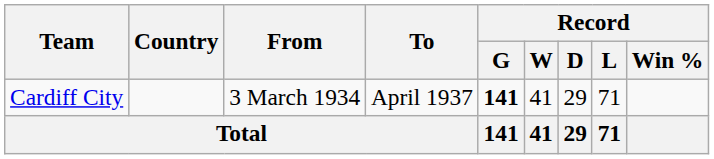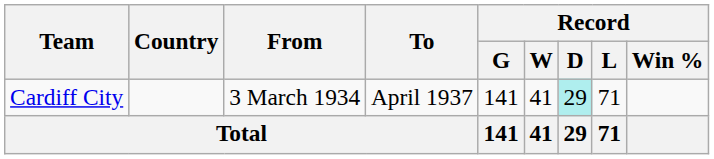(501, 97) bold -> (501, 97) normal
(575, 97) no background -> (575, 97) paleturquoise background
